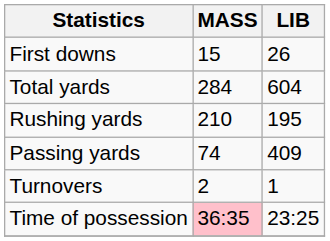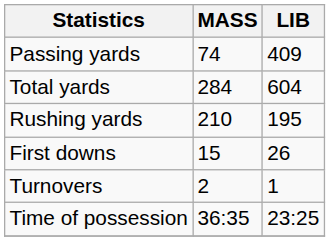rows swapped: (63, 53) <-> (75, 152)
(223, 218) pink background -> (223, 218) no background
